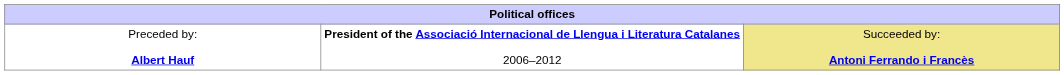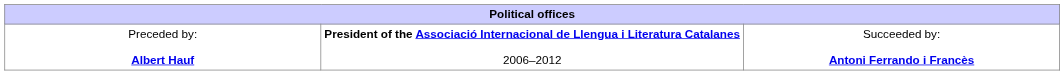(902, 47) khaki background -> (902, 47) no background
